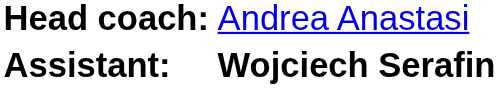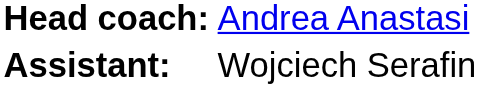(357, 65) bold -> (347, 65) normal
